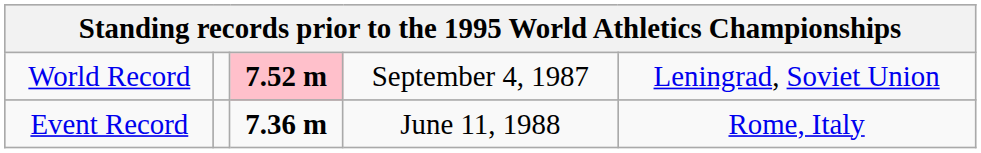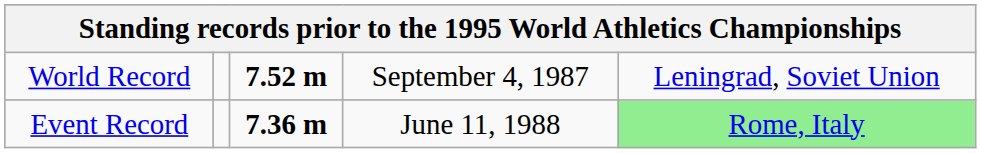(286, 75) pink background -> (286, 75) no background
(797, 123) no background -> (797, 123) lightgreen background
